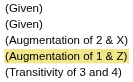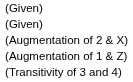(66, 56) khaki background -> (66, 56) no background
